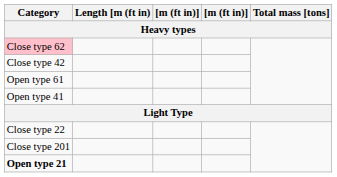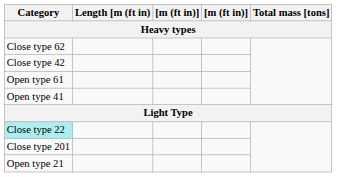(36, 46) pink background -> (36, 46) no background
(36, 130) no background -> (36, 130) paleturquoise background
(37, 163) bold -> (35, 163) normal
